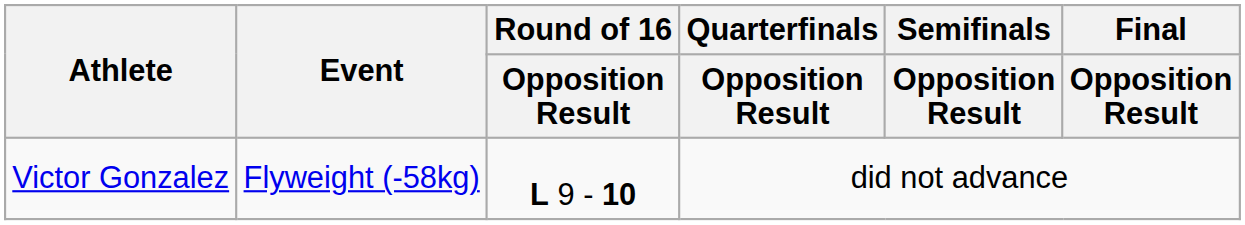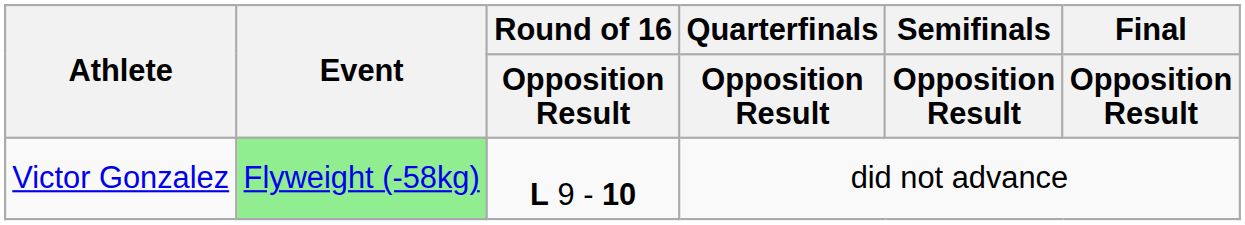(362, 179) no background -> (362, 179) lightgreen background
